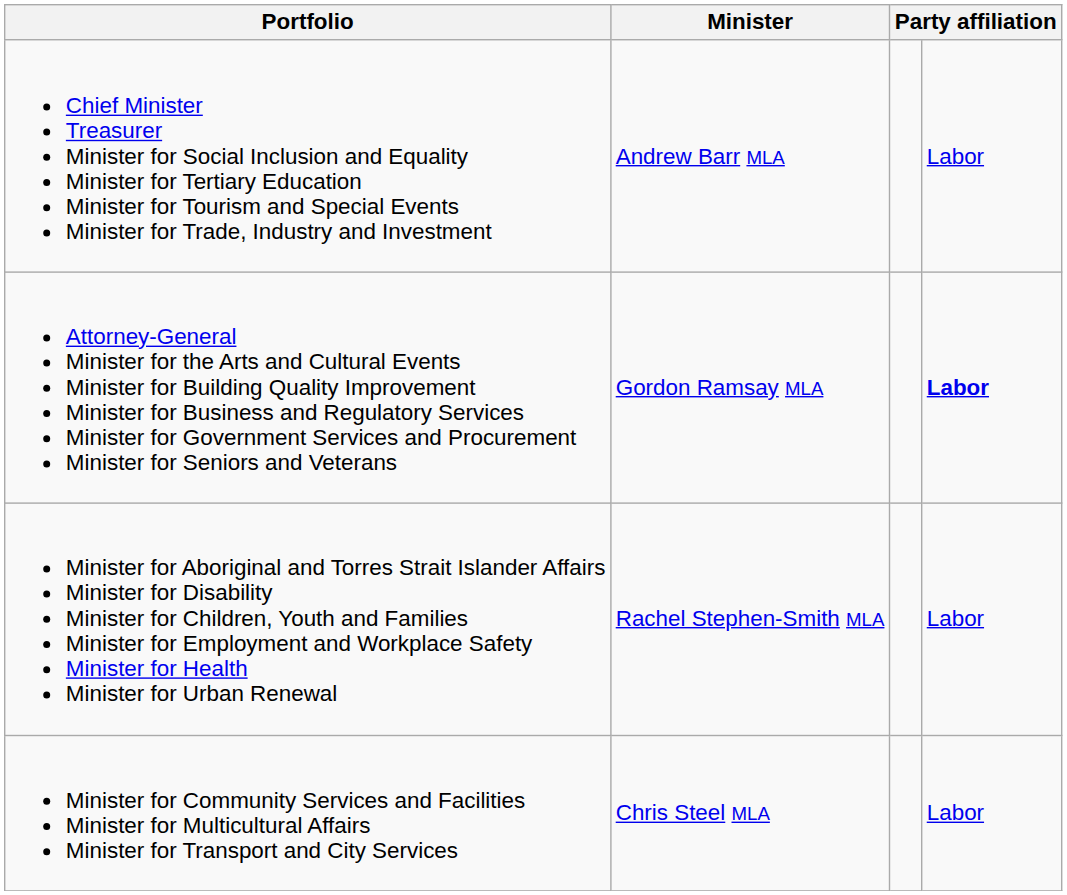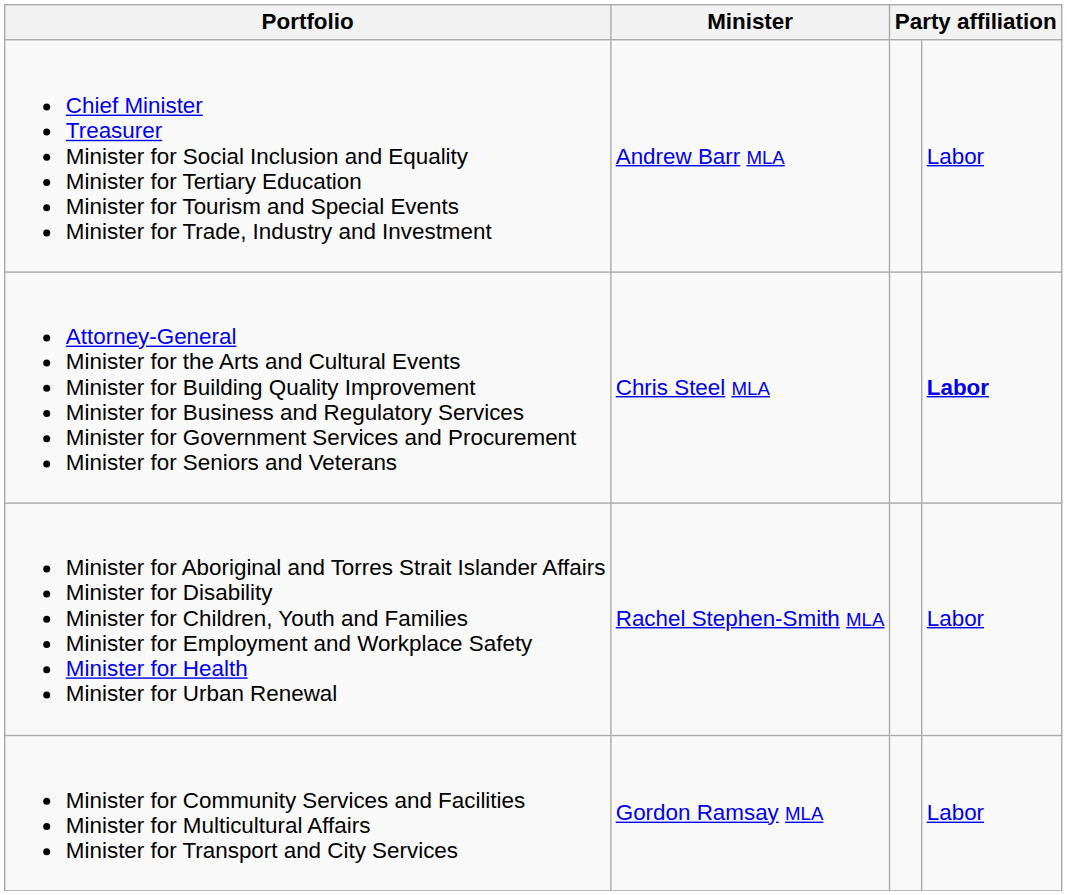(720, 387) Gordon Ramsay MLA -> (693, 387) Chris Steel MLA
(693, 812) Chris Steel MLA -> (720, 812) Gordon Ramsay MLA
